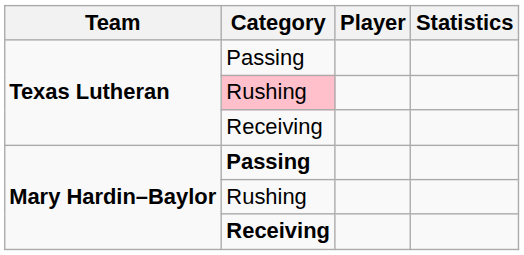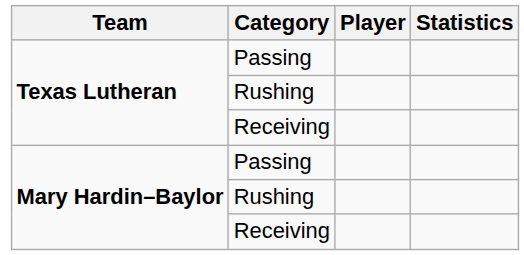(267, 92) pink background -> (274, 92) no background
(268, 161) bold -> (273, 161) normal
(278, 231) bold -> (282, 231) normal
